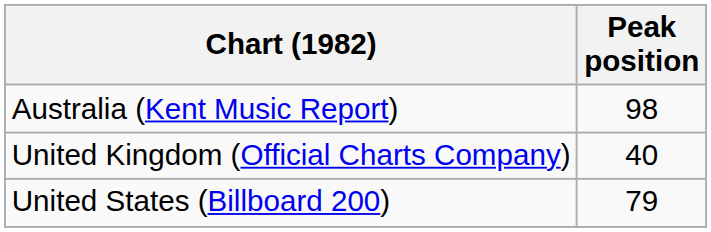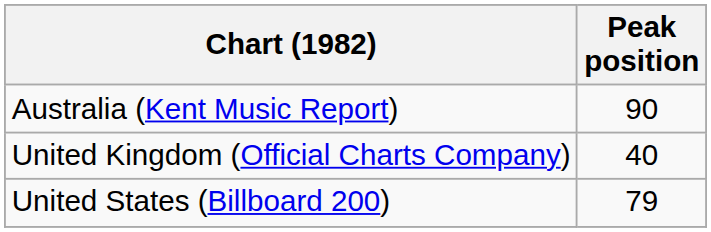(642, 108) 98 -> (642, 108) 90
